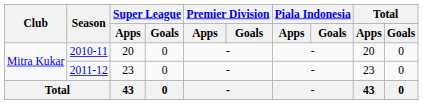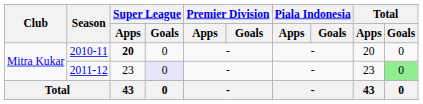(128, 52) normal -> (128, 52) bold
(165, 71) no background -> (165, 71) lavender background
(401, 71) no background -> (401, 71) lightgreen background
